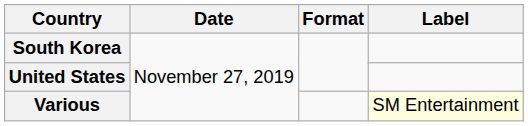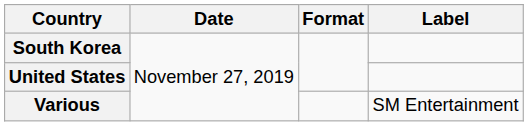(446, 105) lightyellow background -> (446, 105) no background
